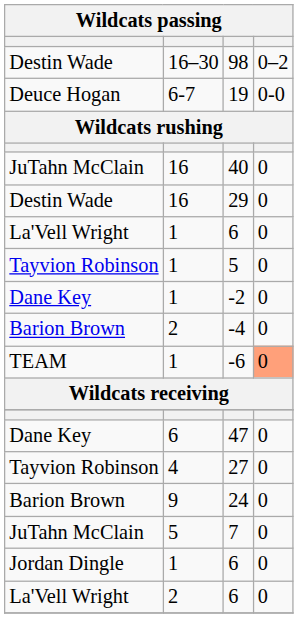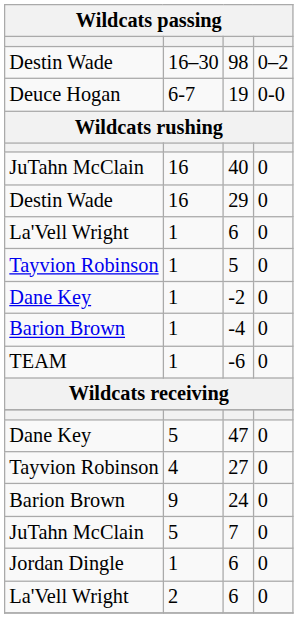(173, 329) 2 -> (173, 329) 1
(263, 361) lightsalmon background -> (263, 361) no background
(173, 435) 6 -> (173, 435) 5
